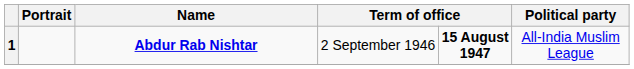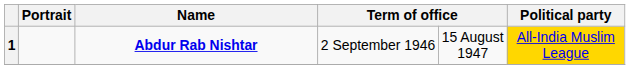(475, 45) bold -> (473, 45) normal
(571, 45) no background -> (566, 45) gold background
